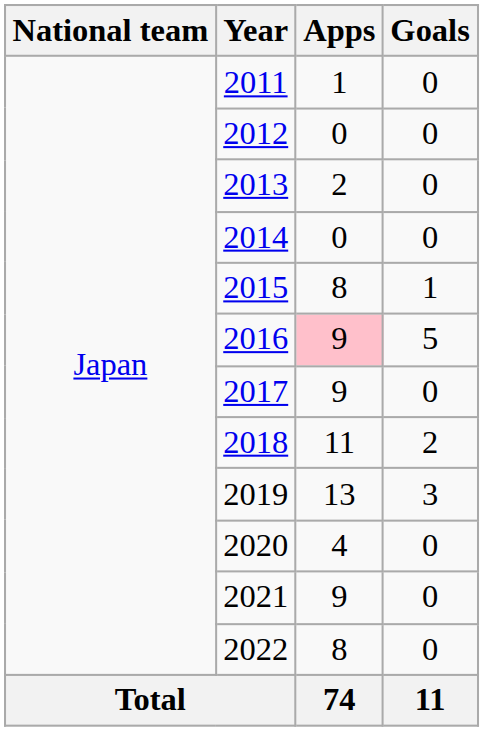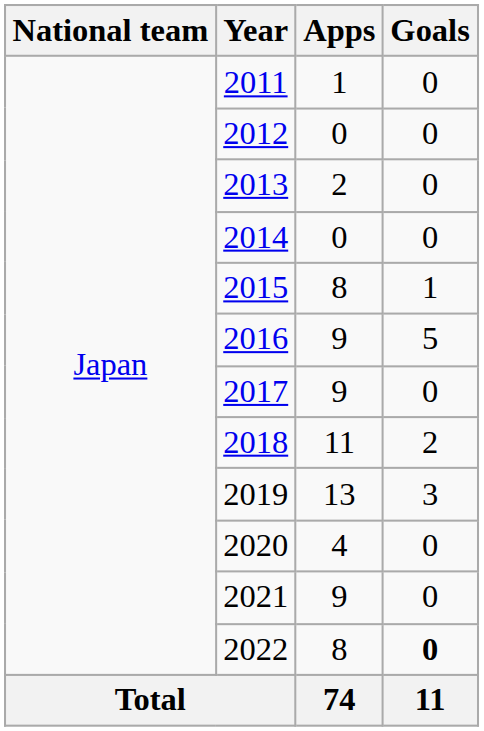(339, 339) pink background -> (339, 339) no background
(430, 648) normal -> (430, 648) bold
